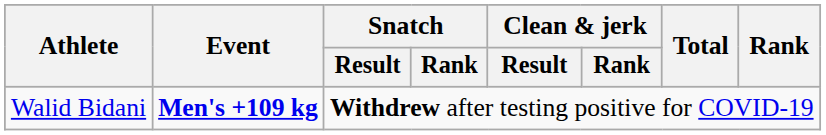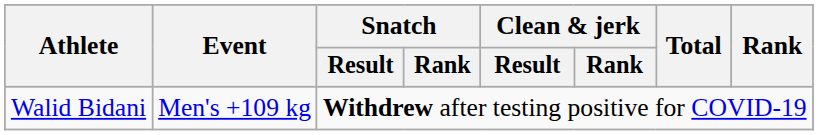(238, 108) bold -> (235, 108) normal
